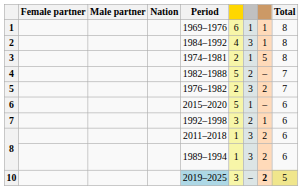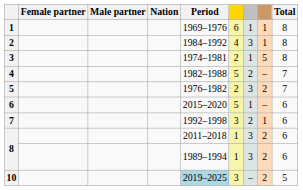(265, 178) bold -> (265, 178) normal
(285, 178) khaki background -> (285, 178) no background
